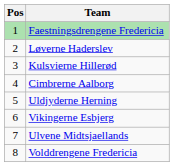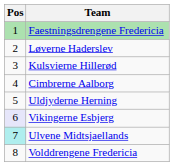(15, 118) no background -> (15, 118) lavender background
(15, 135) no background -> (15, 135) paleturquoise background
